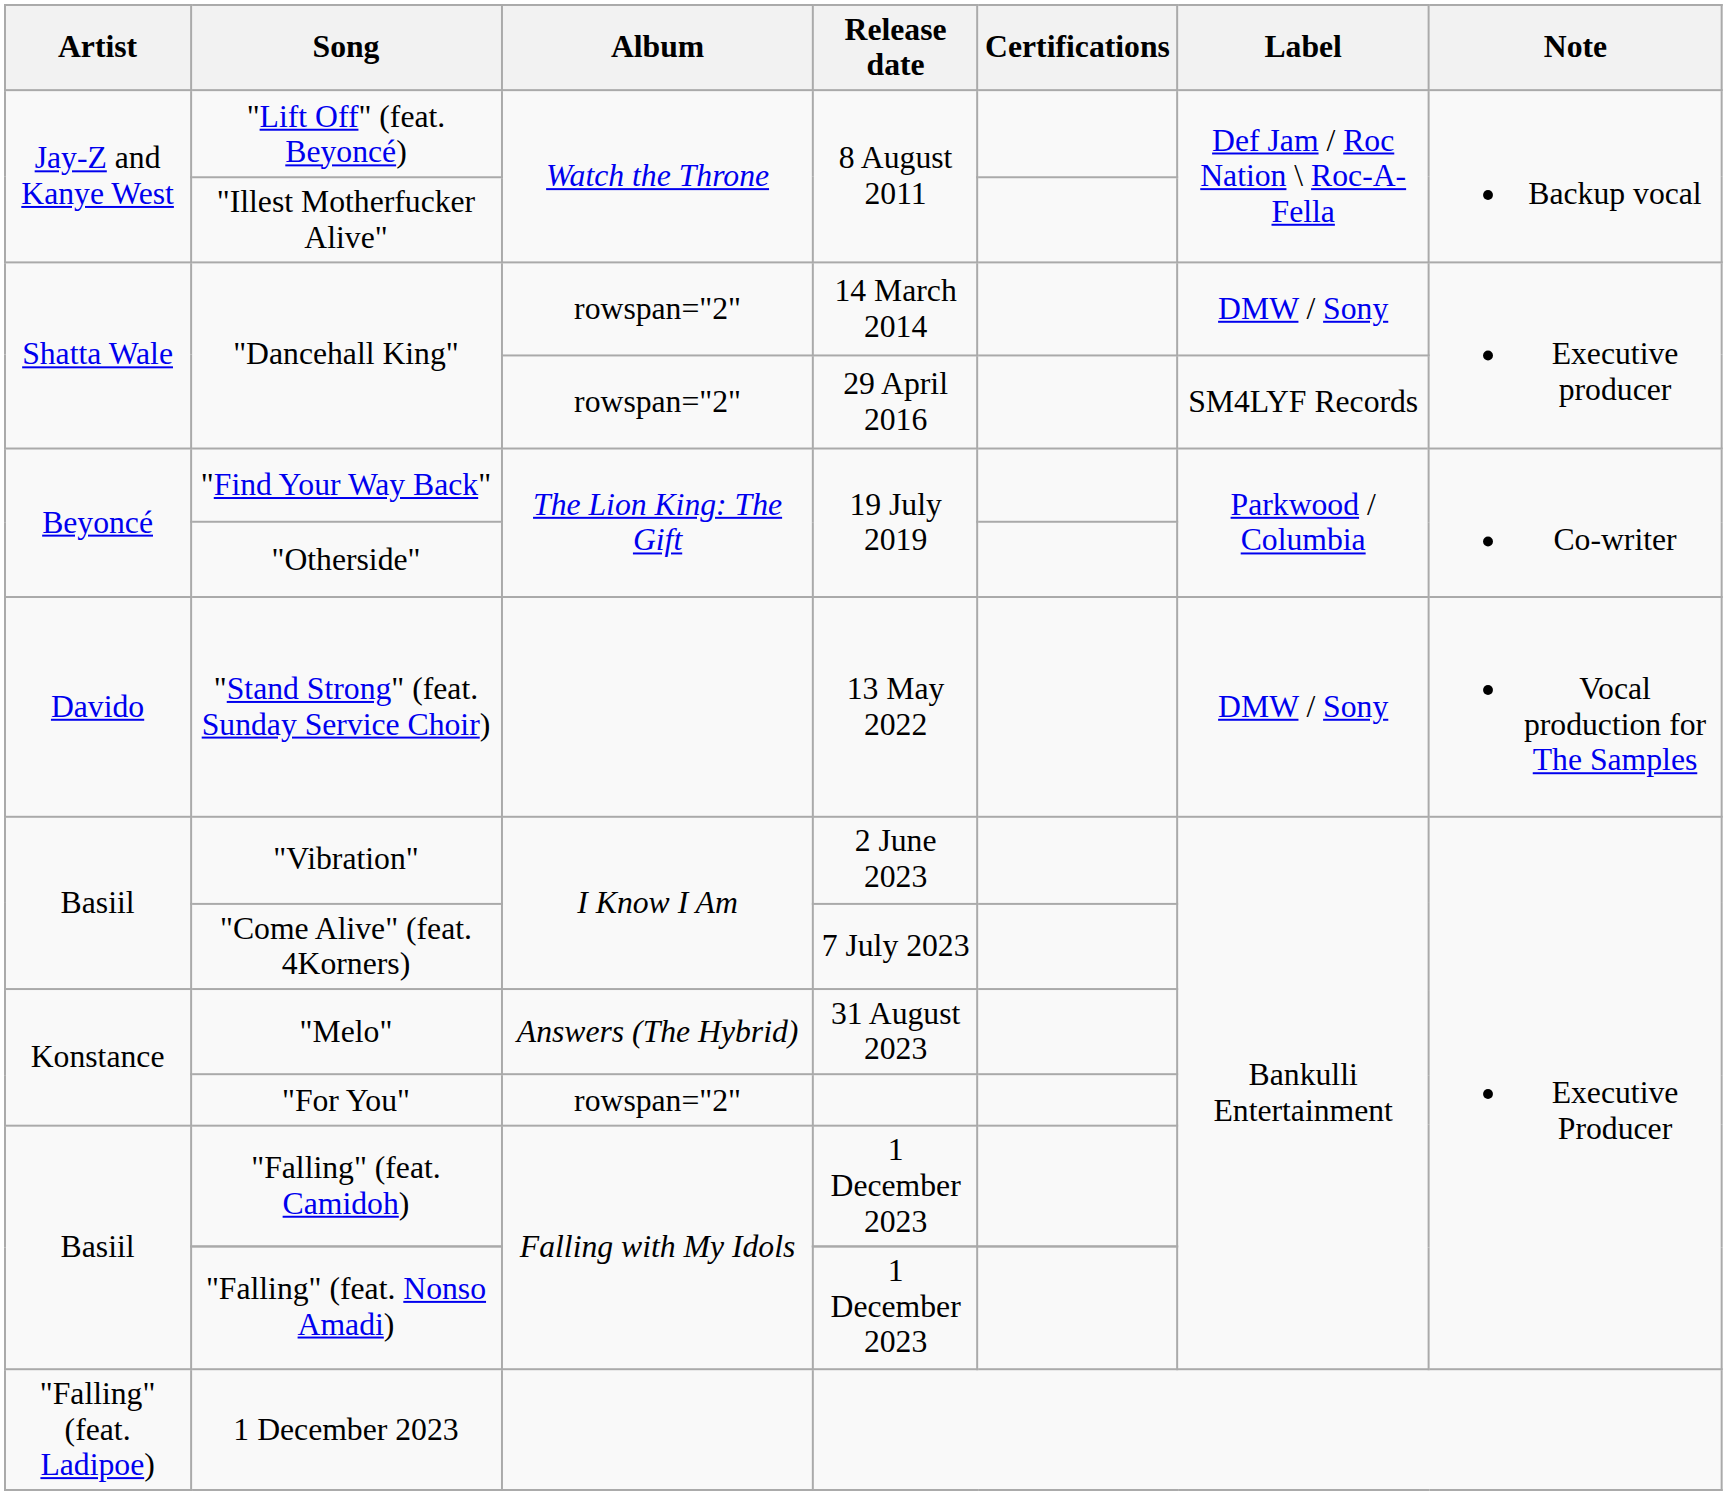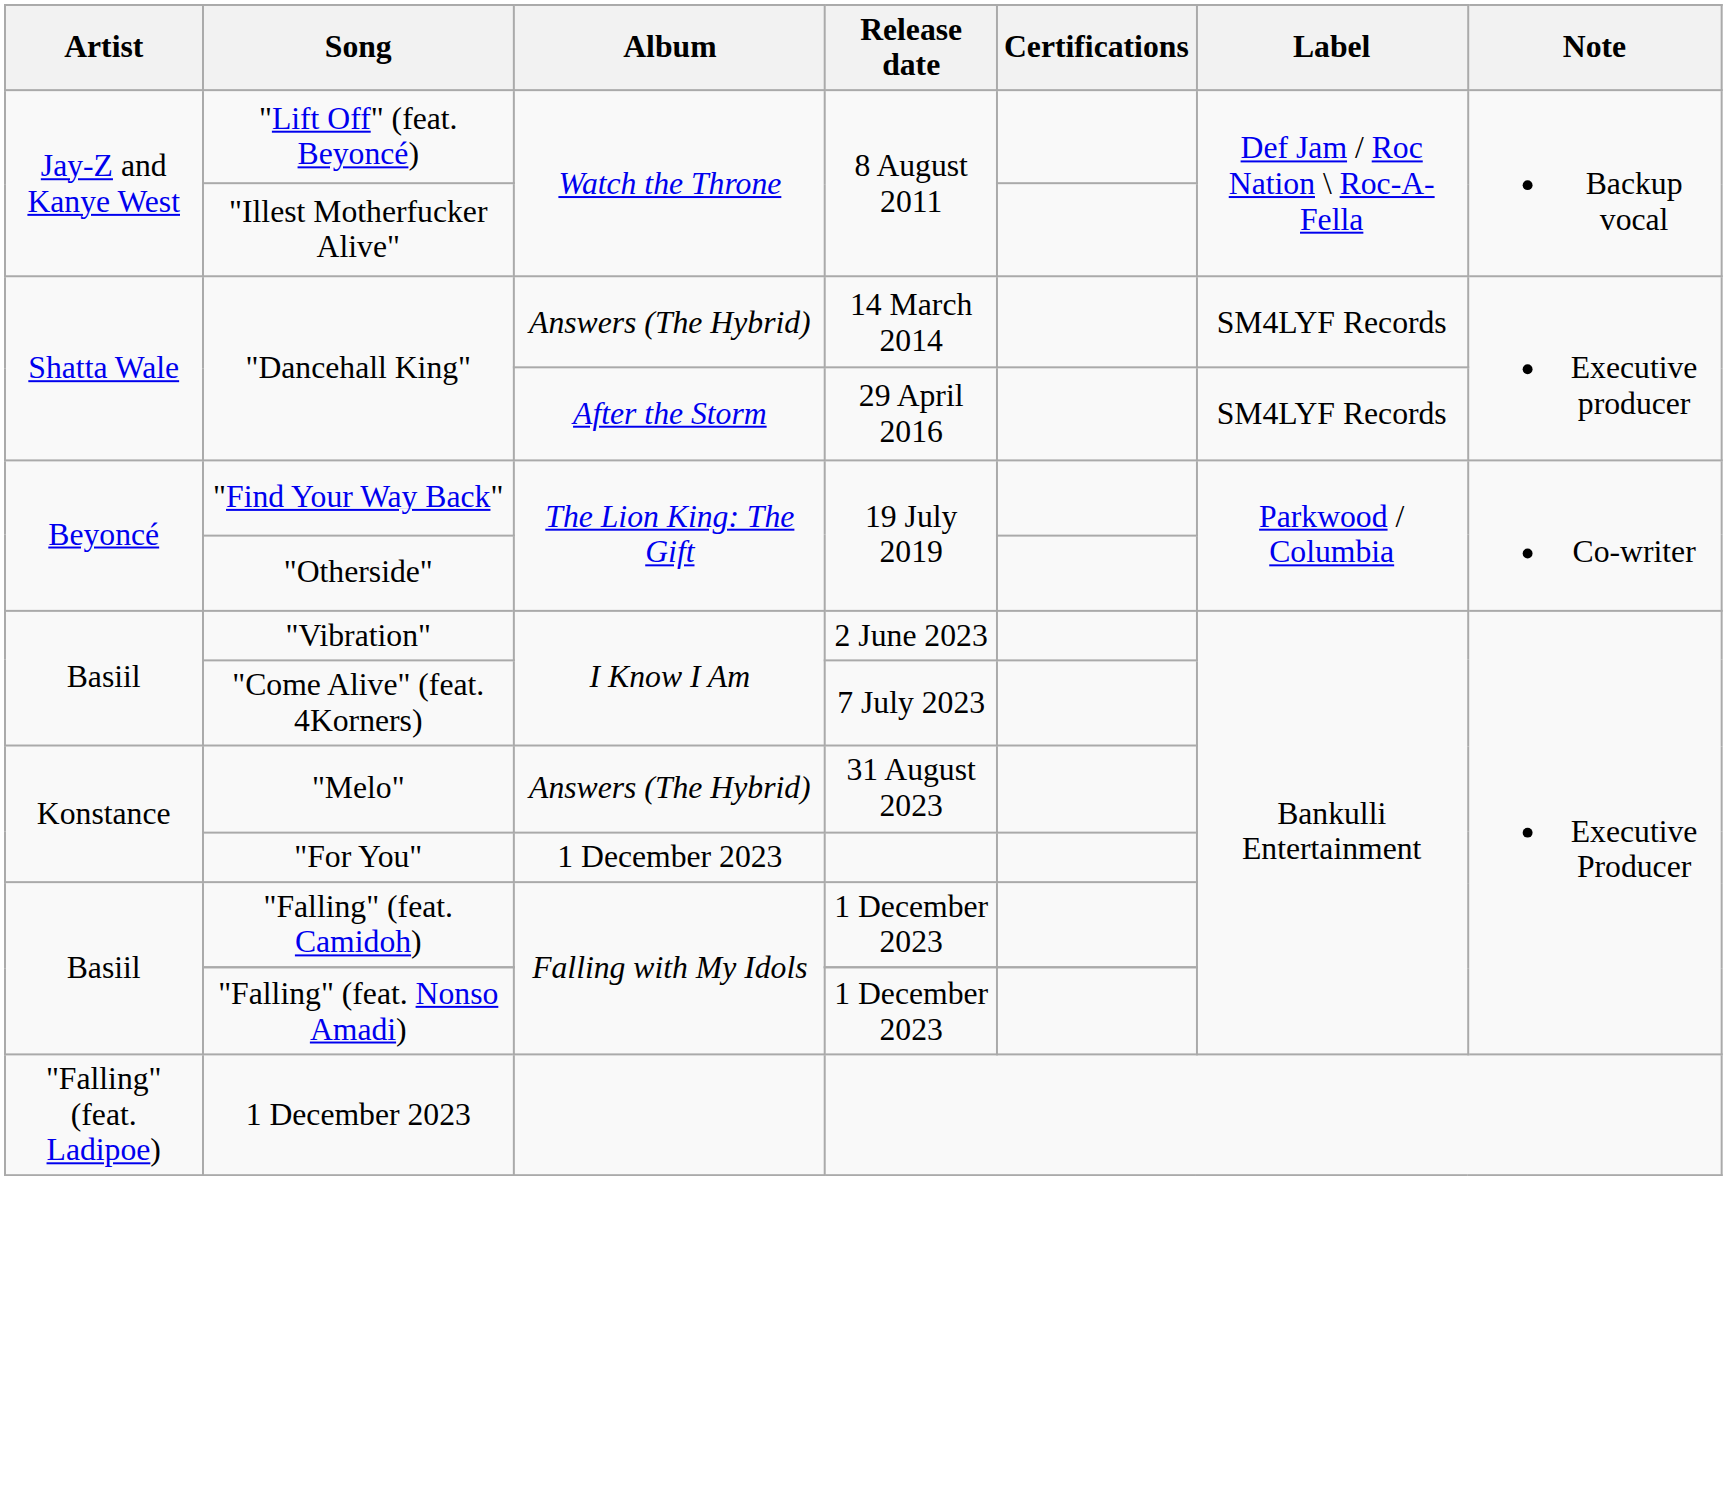(658, 308) rowspan="2" -> (670, 321) Answers (The Hybrid)
(1303, 308) DMW / Sony -> (1332, 321) SM4LYF Records
(658, 400) rowspan="2" -> (670, 413) After the Storm
- row: (346, 706)
(658, 1099) rowspan="2" -> (670, 856) 1 December 2023
